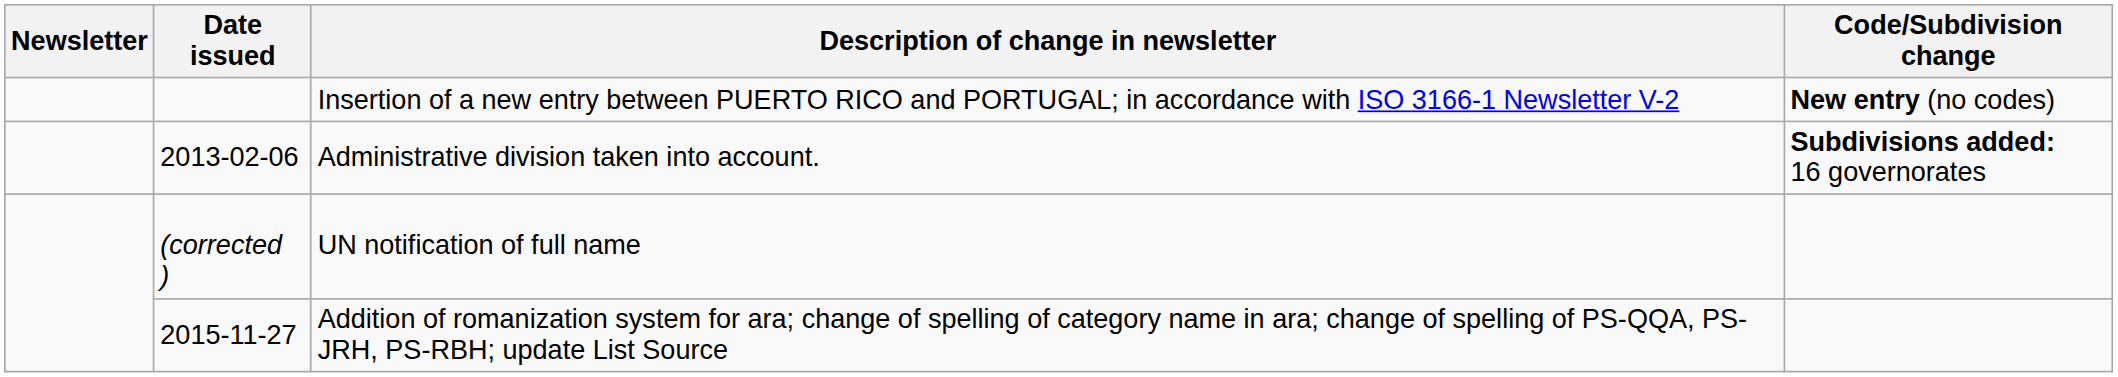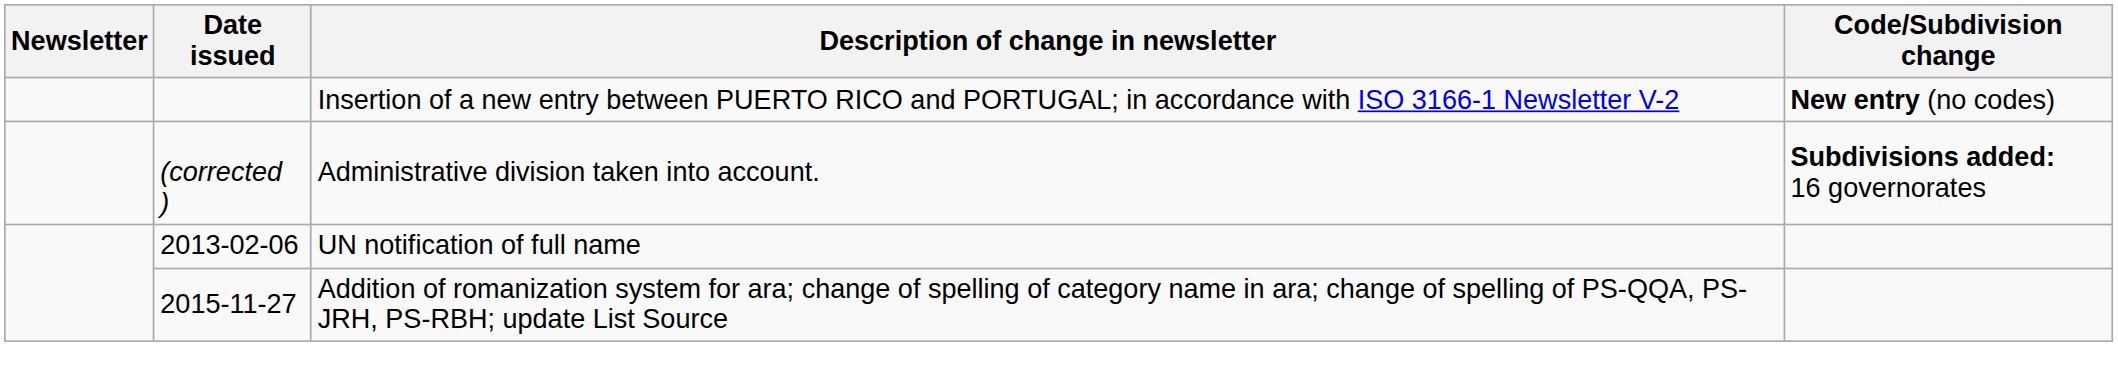(229, 157) 2013-02-06 -> (221, 187) (corrected )
(221, 261) (corrected ) -> (229, 245) 2013-02-06
